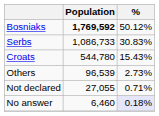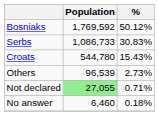(94, 27) bold -> (94, 27) normal
(100, 88) no background -> (100, 88) lightgreen background
(138, 103) lavender background -> (138, 103) no background
